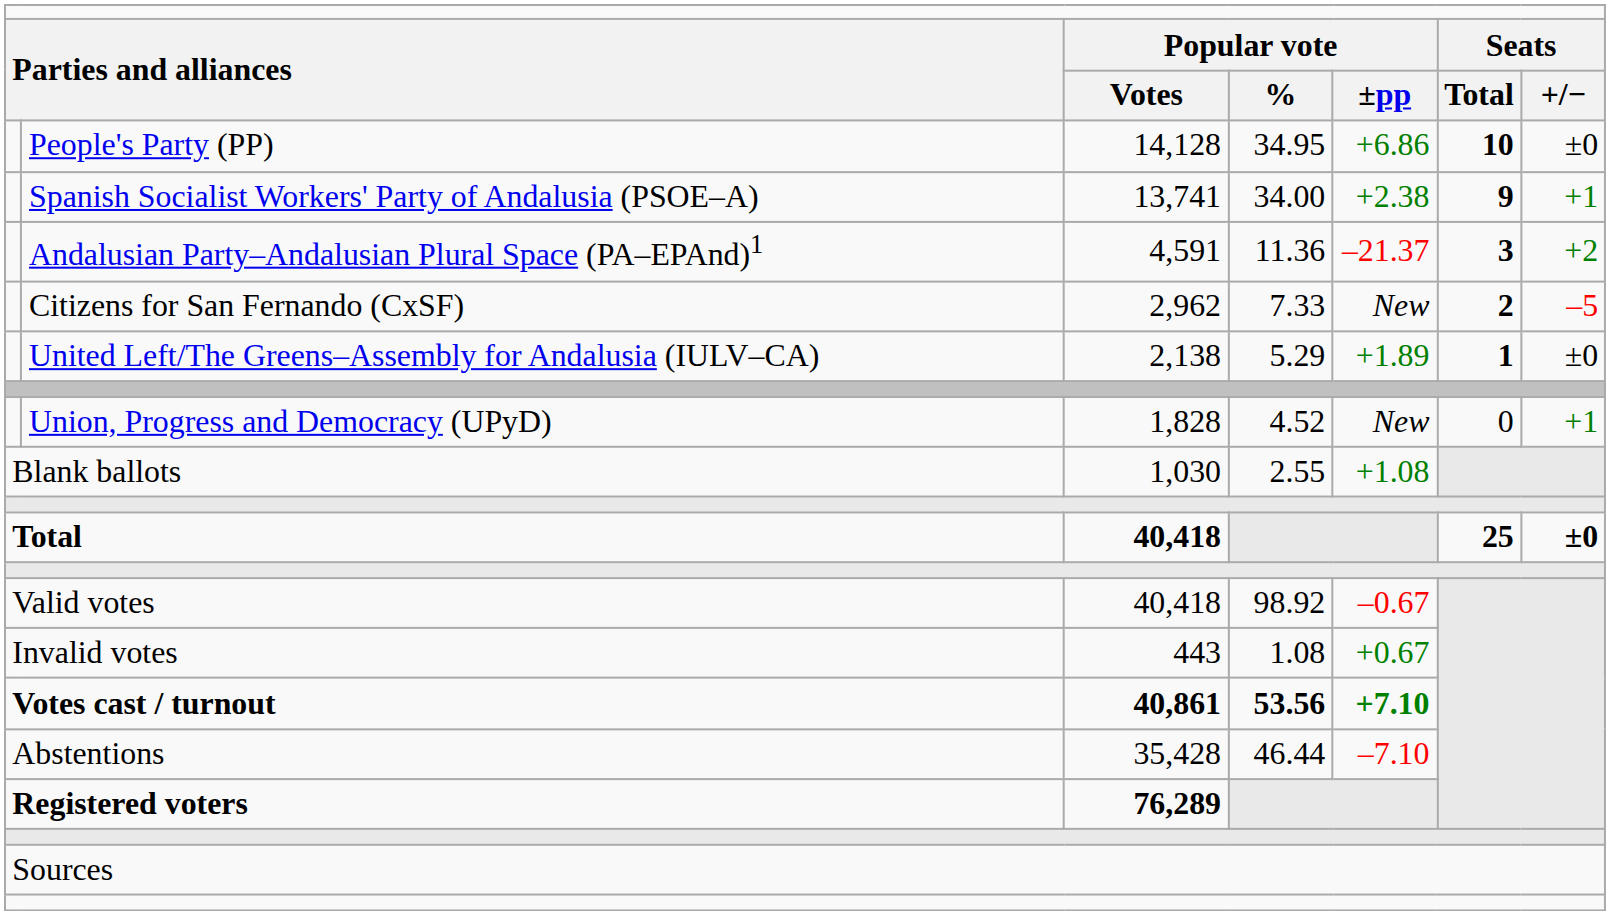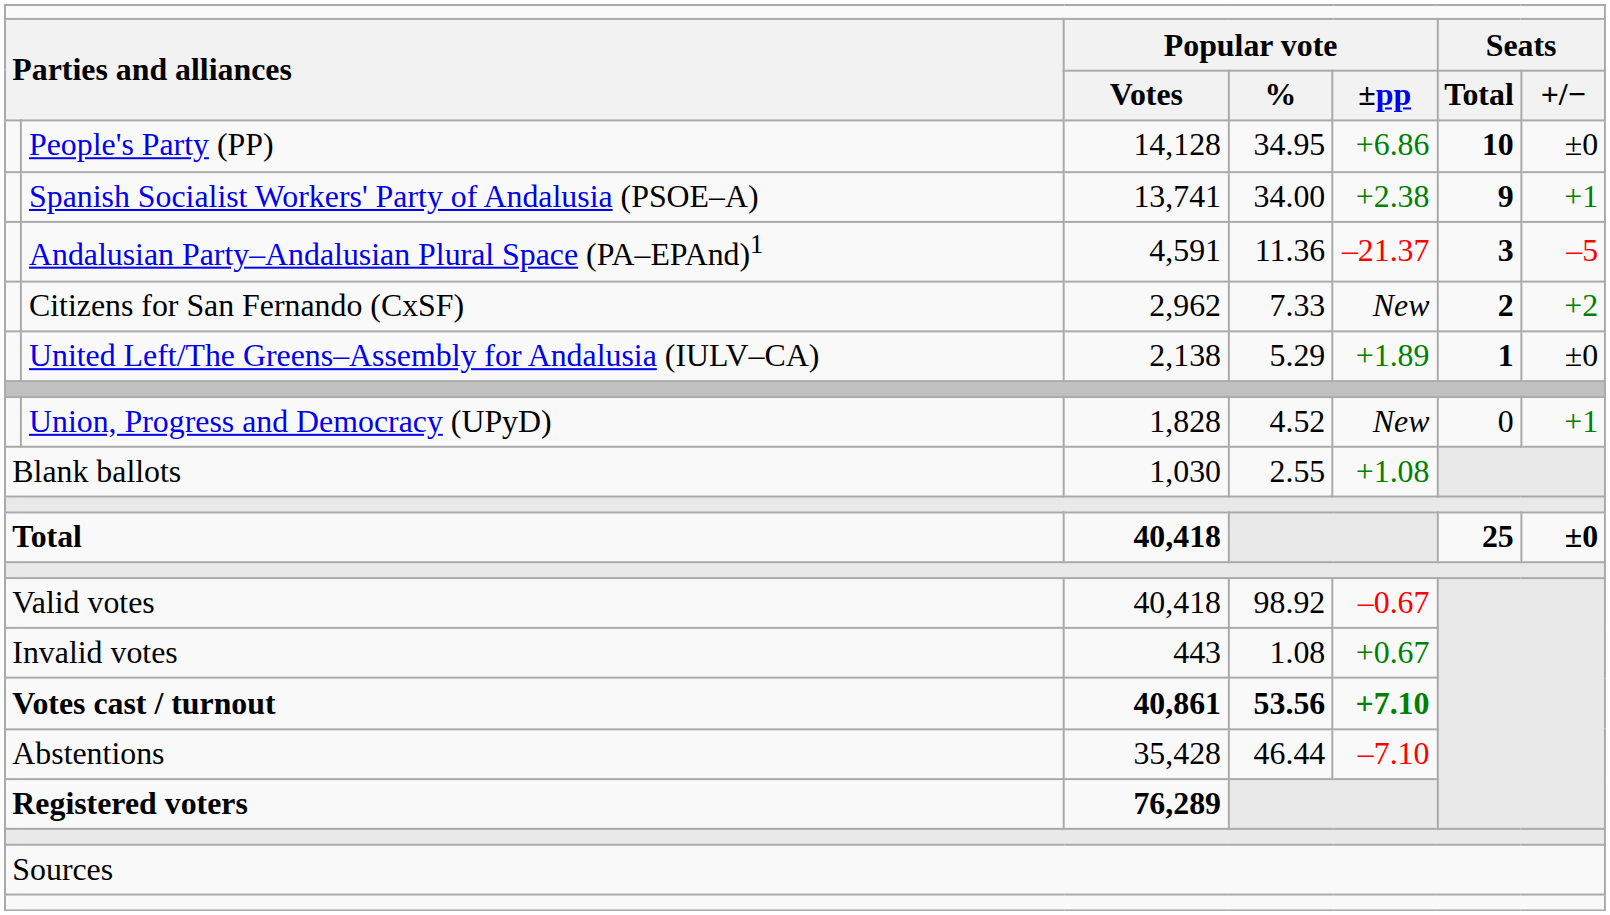(1581, 250) +2 -> (1582, 250) –5
(1582, 305) –5 -> (1581, 305) +2
